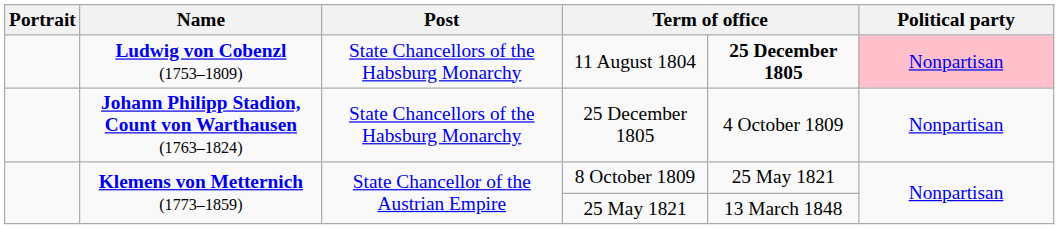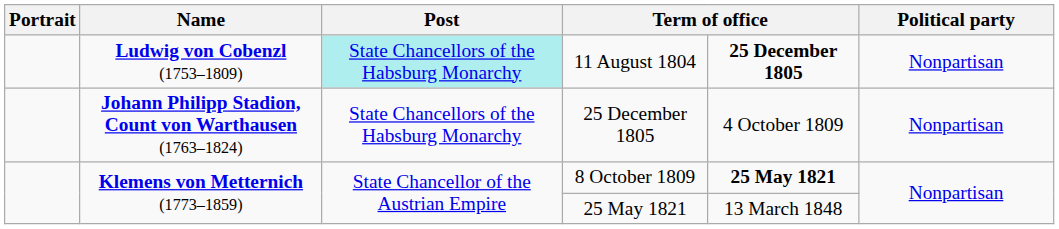(442, 61) no background -> (442, 61) paleturquoise background
(956, 61) pink background -> (956, 61) no background
(783, 177) normal -> (783, 177) bold
